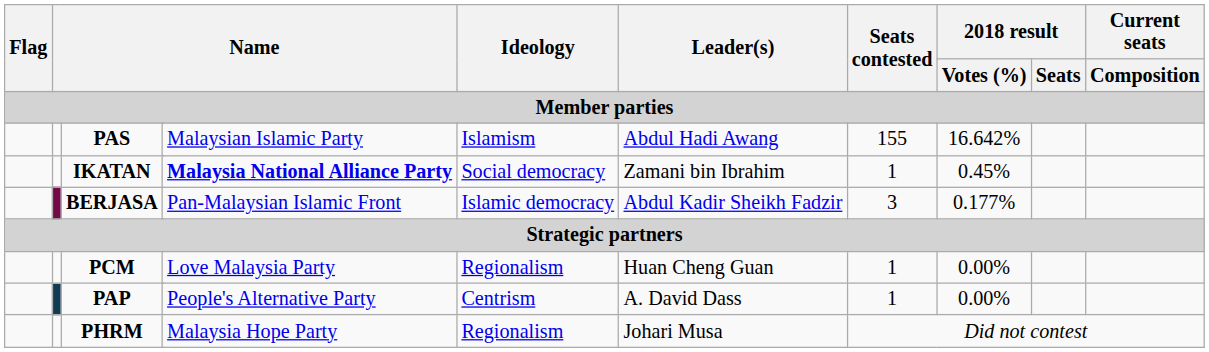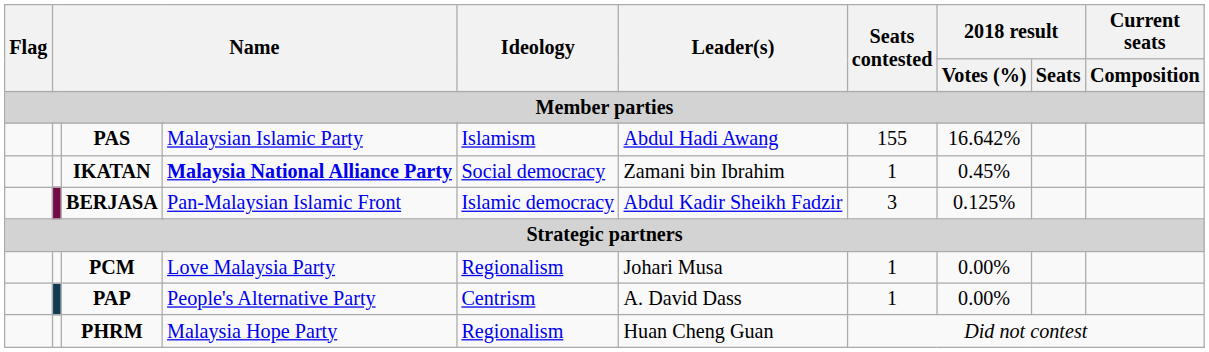(984, 203) 0.177% -> (984, 203) 0.125%
(699, 266) Huan Cheng Guan -> (673, 266) Johari Musa
(673, 330) Johari Musa -> (699, 330) Huan Cheng Guan
